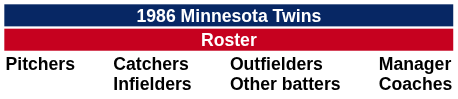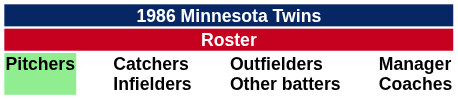(40, 64) no background -> (40, 64) lightgreen background
